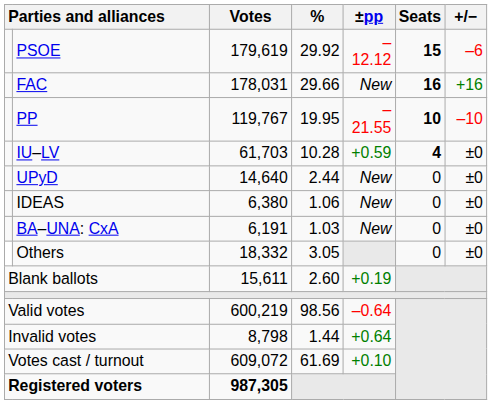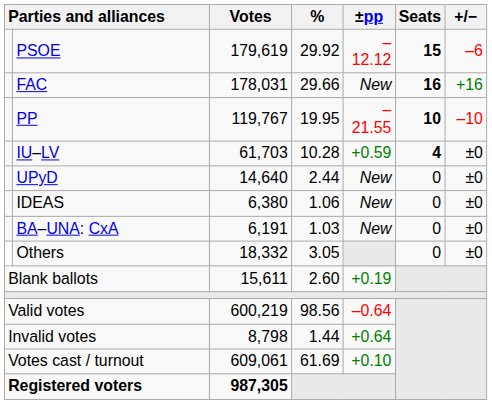(259, 361) 609,072 -> (259, 361) 609,061
